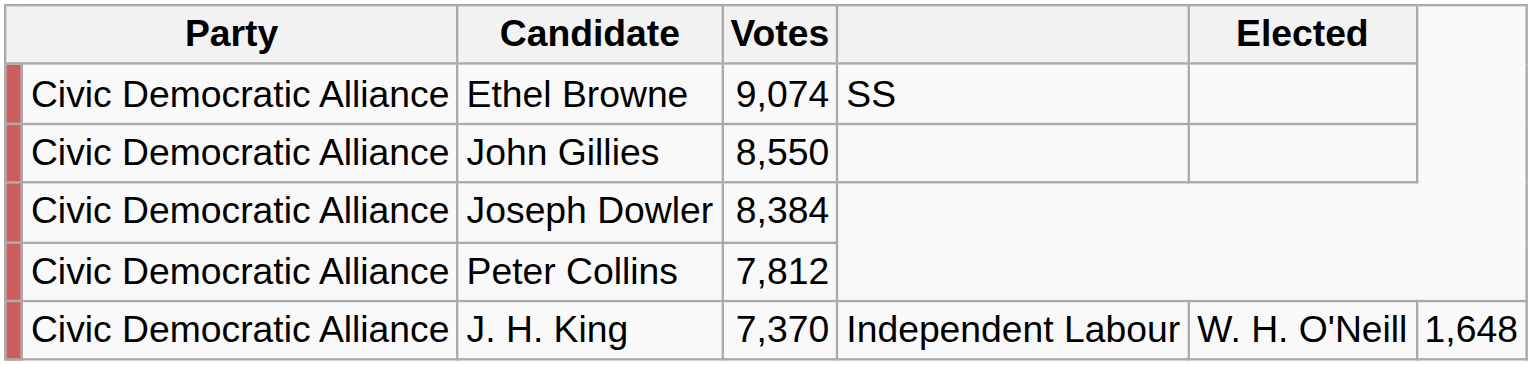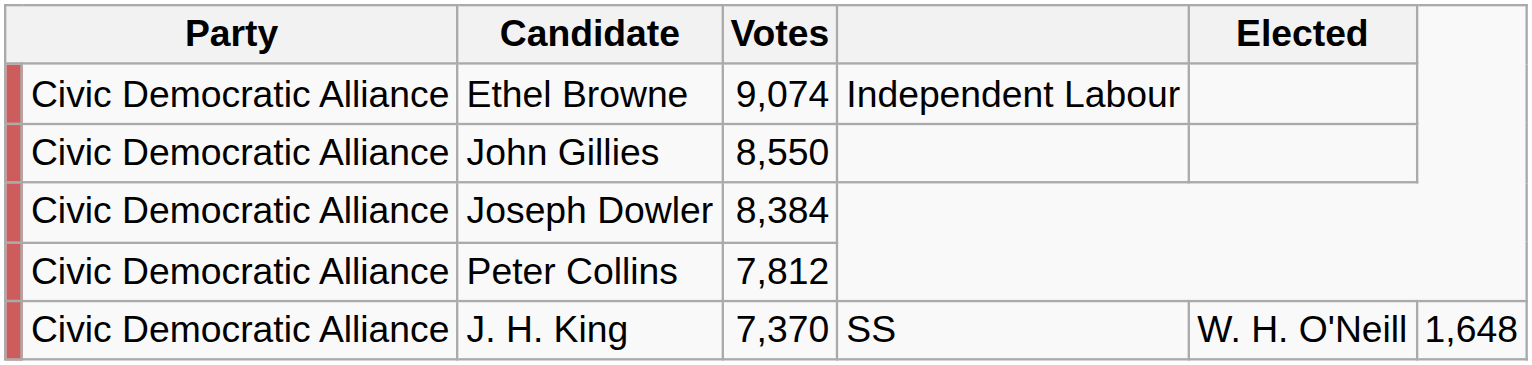(871, 93) SS -> (1013, 93) Independent Labour
(1013, 329) Independent Labour -> (871, 329) SS
